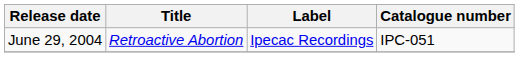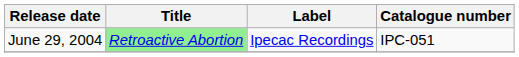(176, 39) no background -> (176, 39) lightgreen background
